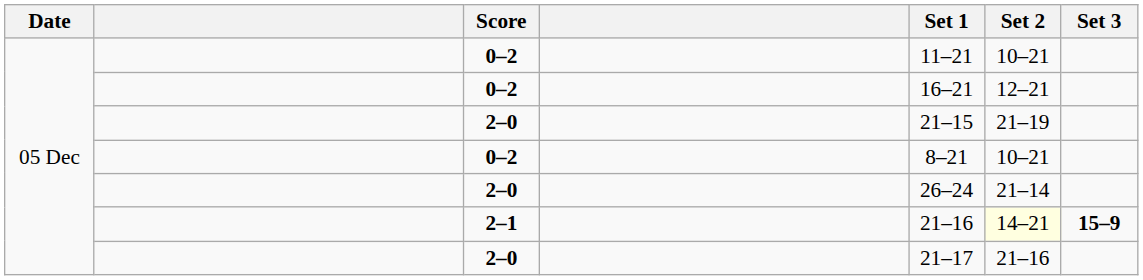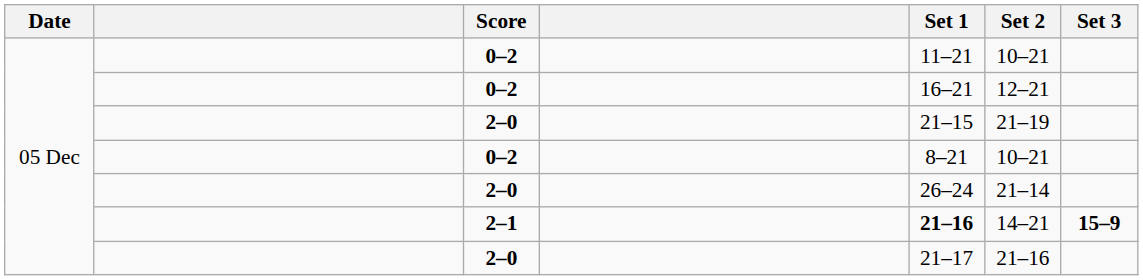(947, 223) normal -> (947, 223) bold
(1023, 223) lightyellow background -> (1023, 223) no background
